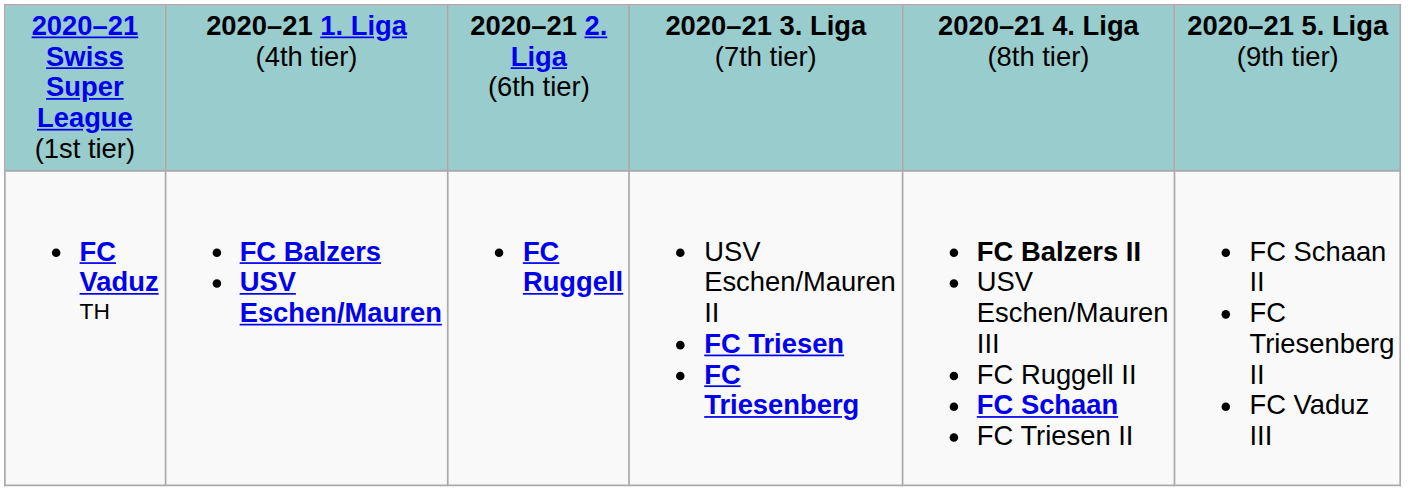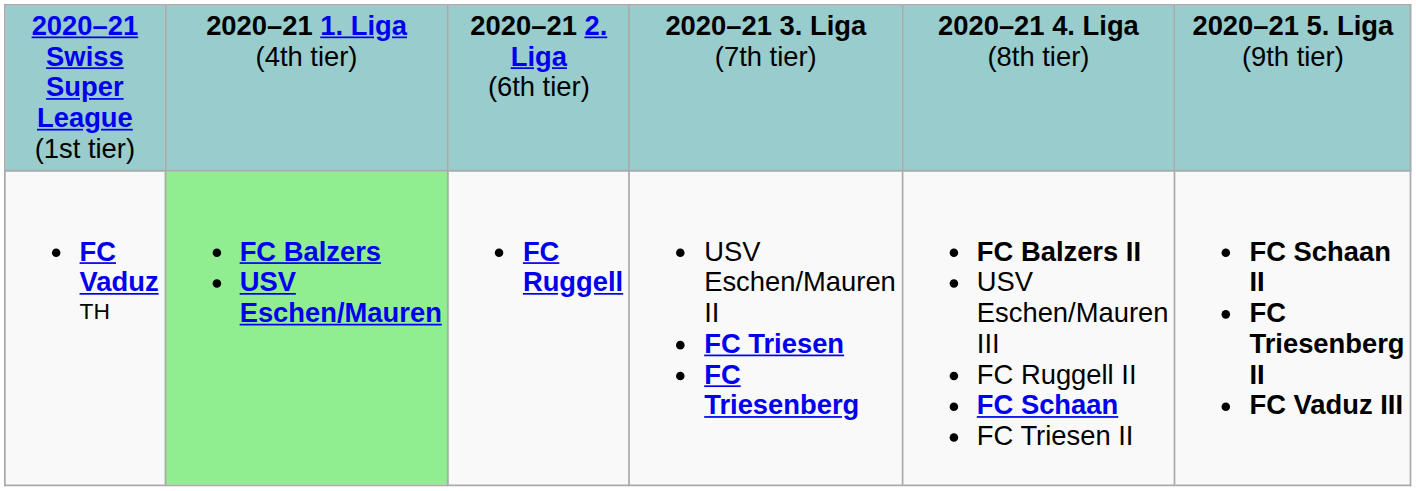(307, 282) no background -> (307, 282) lightgreen background
(1288, 344) normal -> (1293, 328) bold
